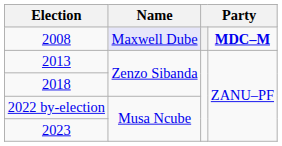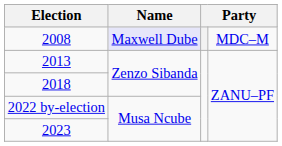(242, 38) bold -> (242, 38) normal
